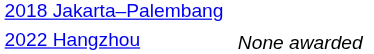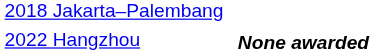(300, 42) normal -> (303, 42) bold
